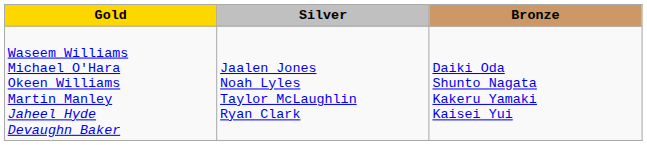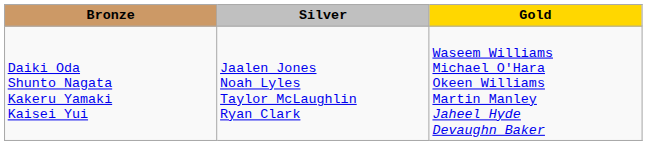columns swapped: (111, 15) <-> (535, 15)
